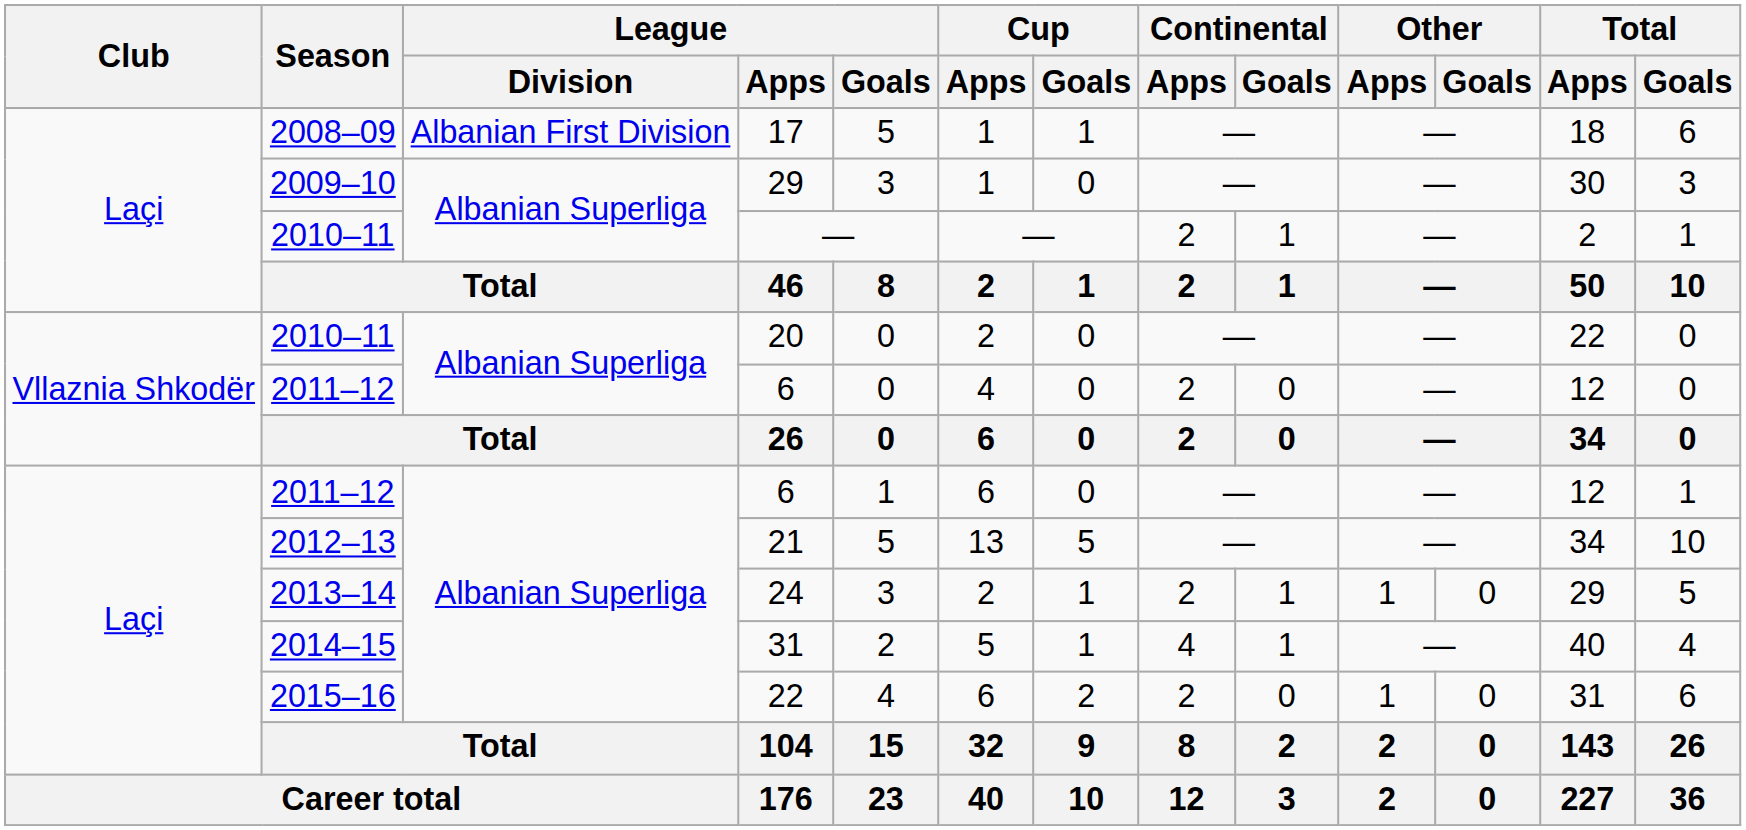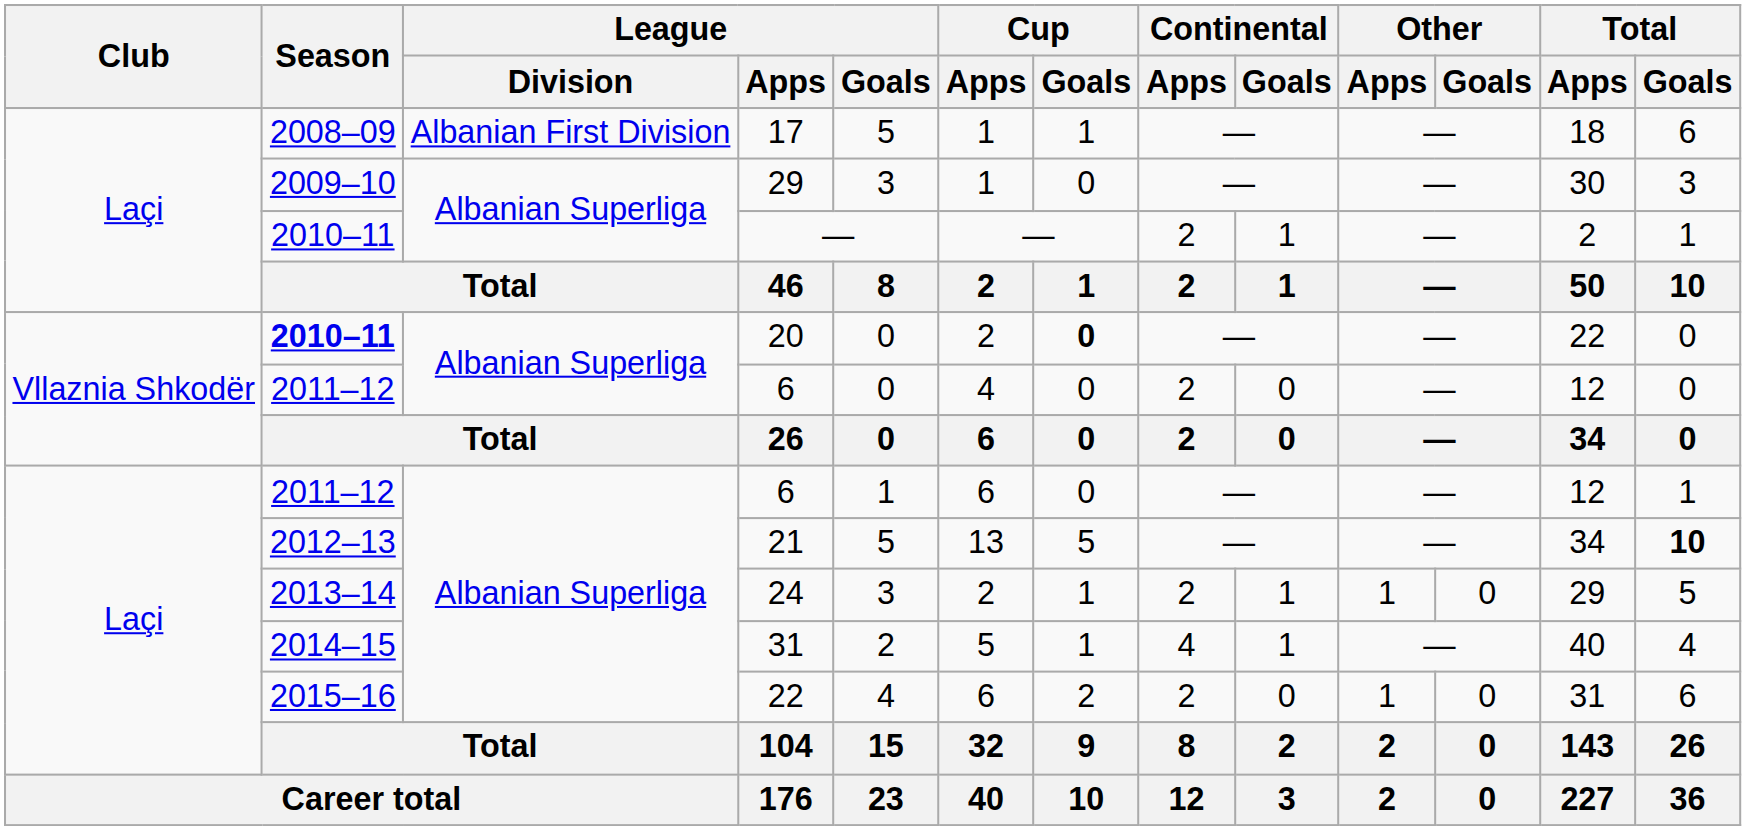(333, 337) normal -> (333, 337) bold
(1086, 337) normal -> (1086, 337) bold
(1688, 542) normal -> (1688, 542) bold
